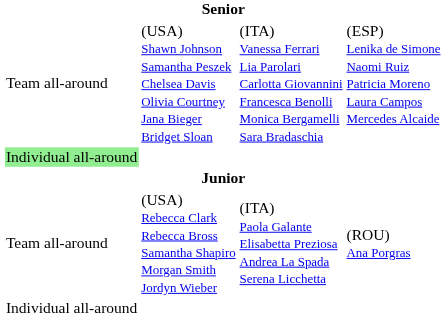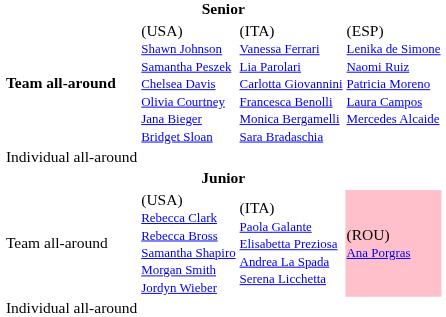(57, 83) normal -> (61, 83) bold
(72, 157) lightgreen background -> (72, 157) no background
(379, 243) no background -> (379, 243) pink background
